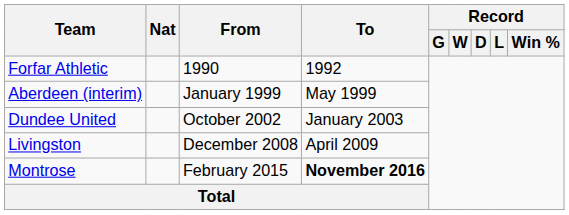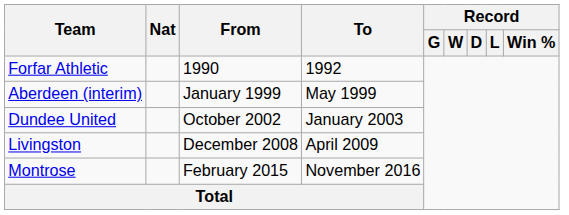(365, 171) bold -> (363, 171) normal
